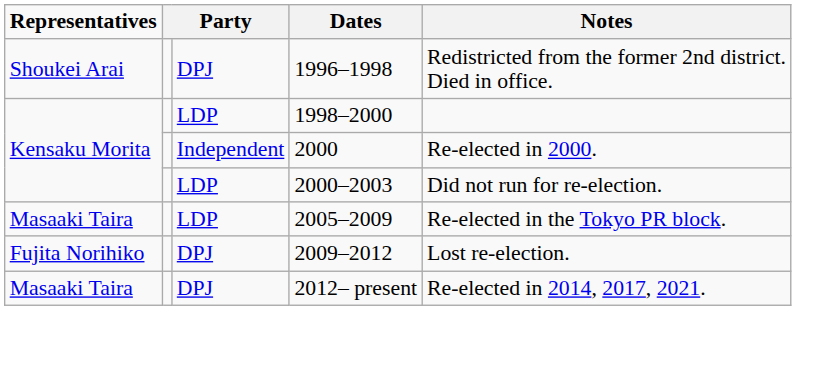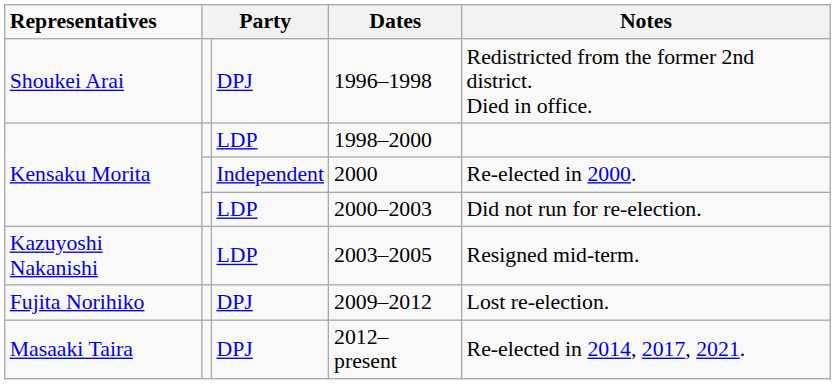+ row: (383, 255)
- row: (343, 218)
